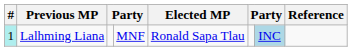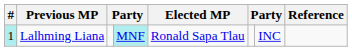(131, 35) no background -> (131, 35) paleturquoise background
(270, 35) lightblue background -> (270, 35) no background
